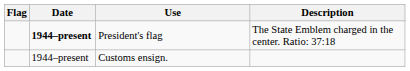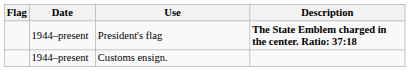(61, 35) bold -> (60, 35) normal
(323, 35) normal -> (319, 35) bold
